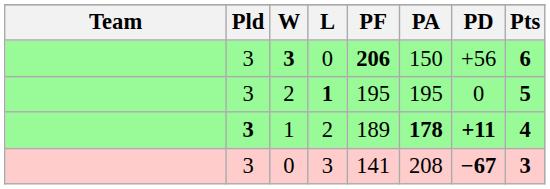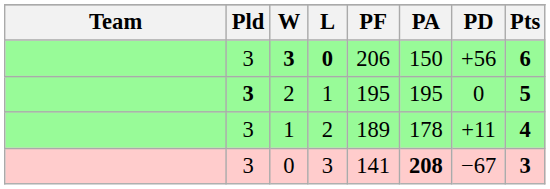(328, 58) normal -> (328, 58) bold
(373, 58) bold -> (373, 58) normal
(248, 93) normal -> (248, 93) bold
(328, 93) bold -> (328, 93) normal
(248, 129) bold -> (248, 129) normal
(426, 129) bold -> (426, 129) normal
(479, 129) bold -> (479, 129) normal
(426, 165) normal -> (426, 165) bold
(479, 165) bold -> (479, 165) normal
